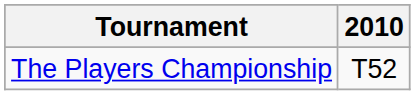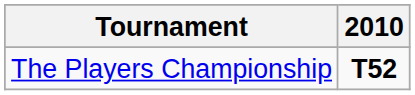(374, 69) normal -> (374, 69) bold
